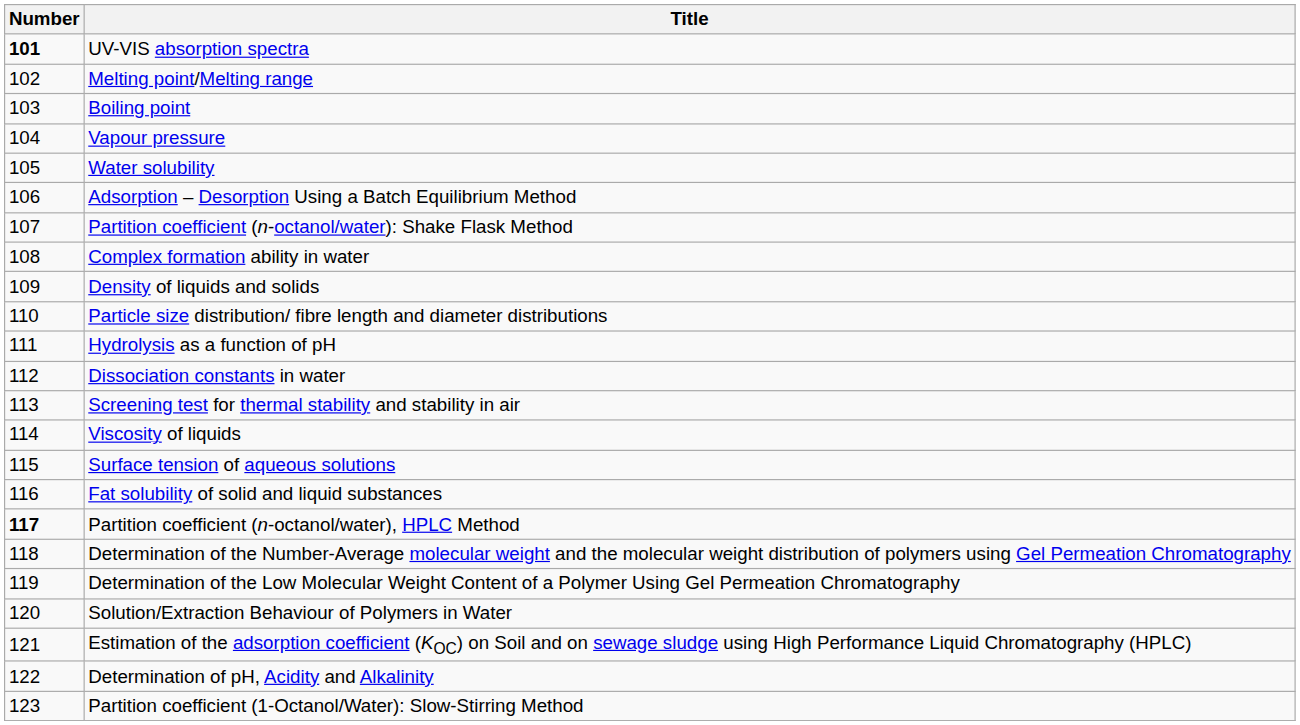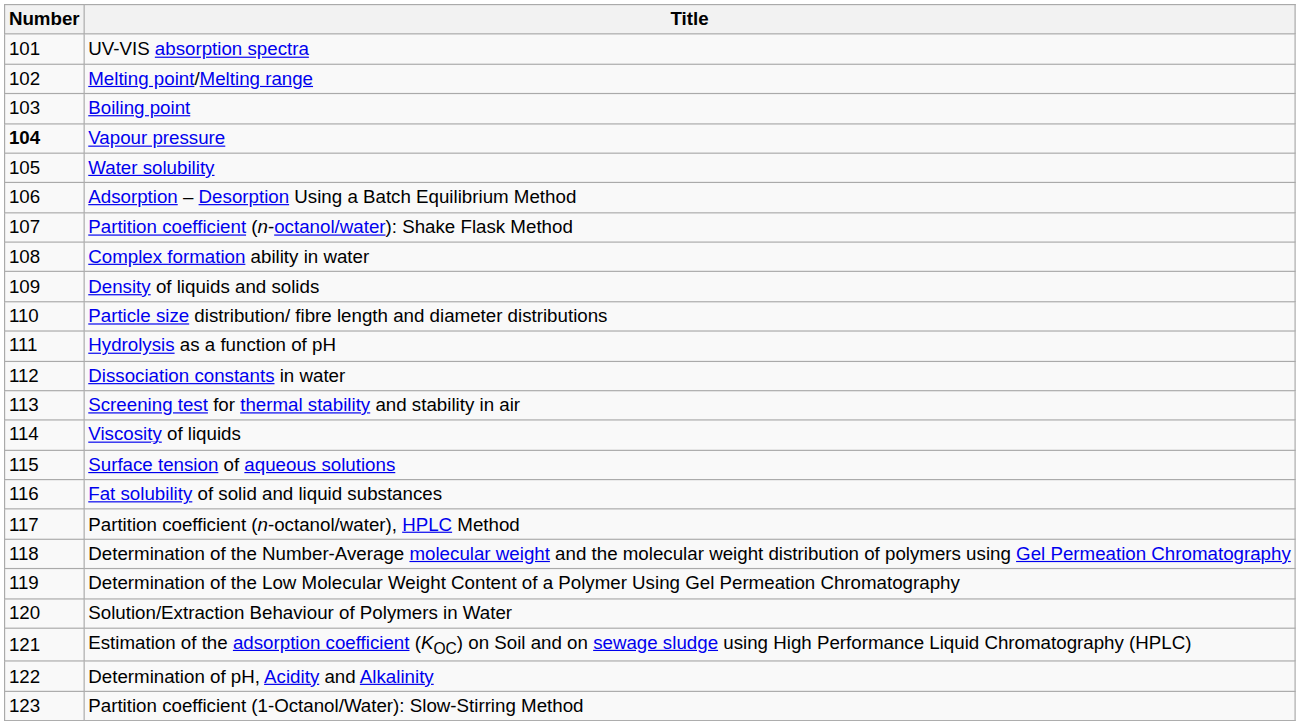(25, 49) bold -> (25, 49) normal
(25, 138) normal -> (25, 138) bold
(24, 524) bold -> (24, 524) normal
